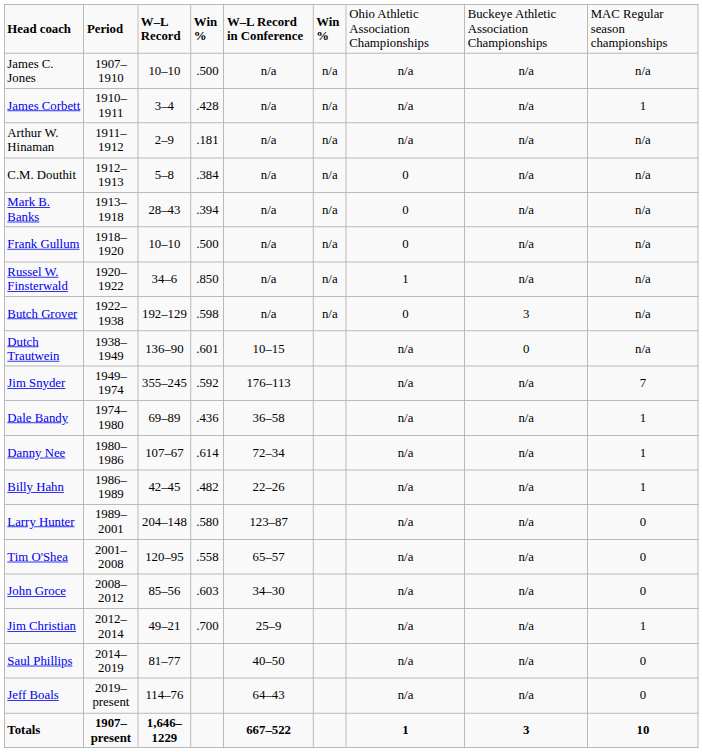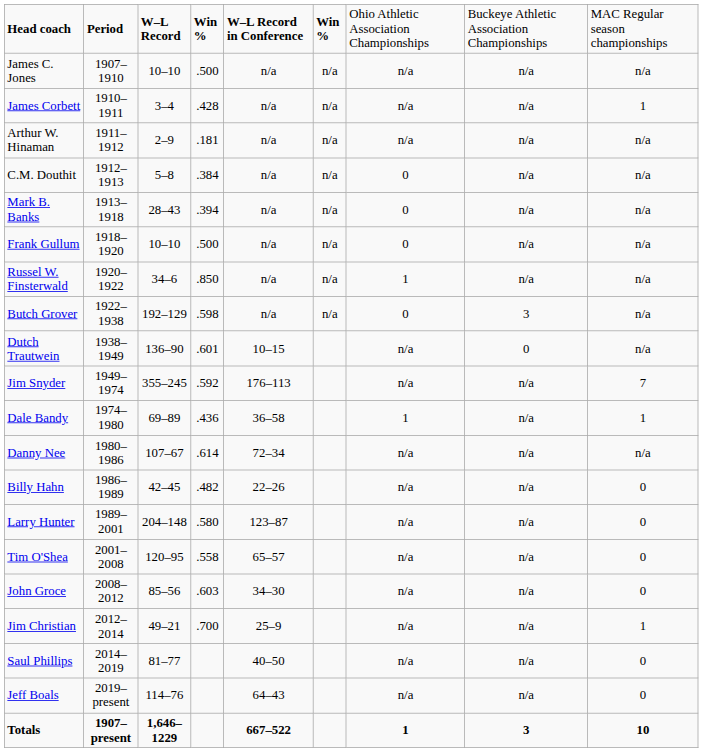(405, 417) n/a -> (406, 417) 1
(643, 452) 1 -> (643, 452) n/a
(643, 487) 1 -> (643, 487) 0
